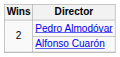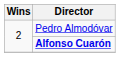(70, 44) normal -> (73, 44) bold
